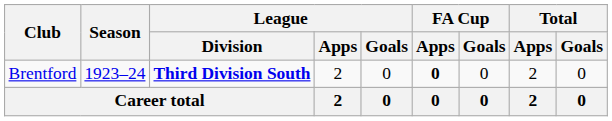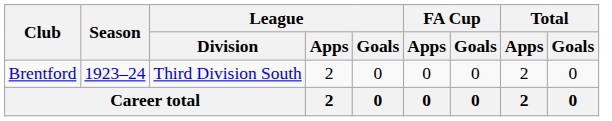(232, 73) bold -> (228, 73) normal
(435, 73) bold -> (427, 73) normal
